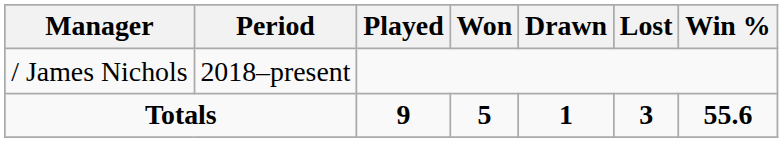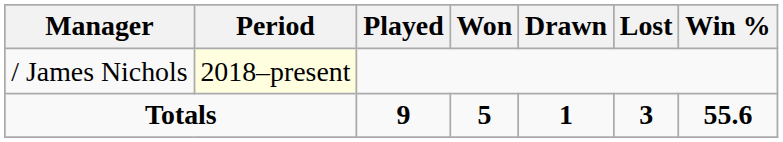(275, 70) no background -> (275, 70) lightyellow background
